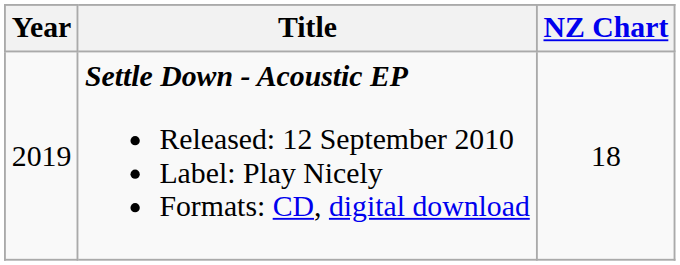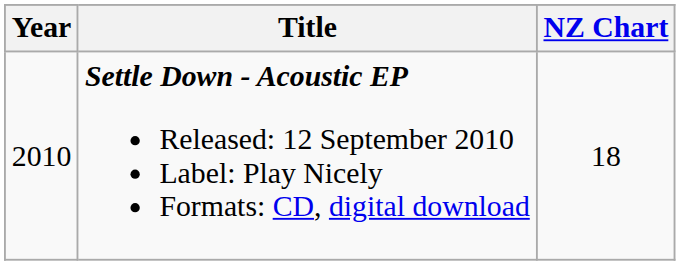(42, 155) 2019 -> (42, 155) 2010
